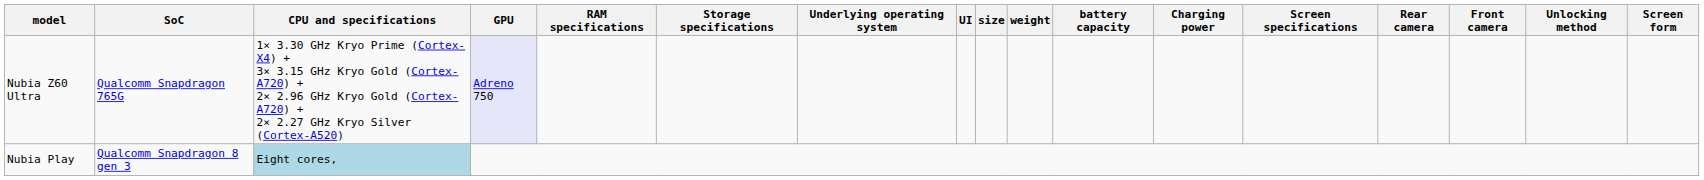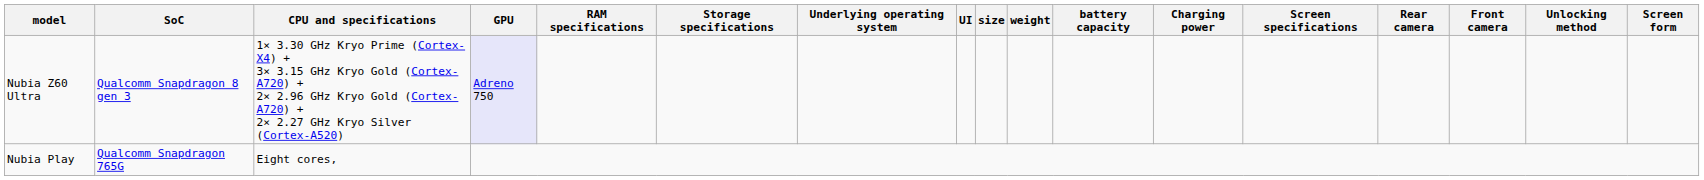(161, 90) Qualcomm Snapdragon 765G -> (168, 90) Qualcomm Snapdragon 8 gen 3
(168, 160) Qualcomm Snapdragon 8 gen 3 -> (161, 160) Qualcomm Snapdragon 765G
(297, 160) lightblue background -> (297, 160) no background
